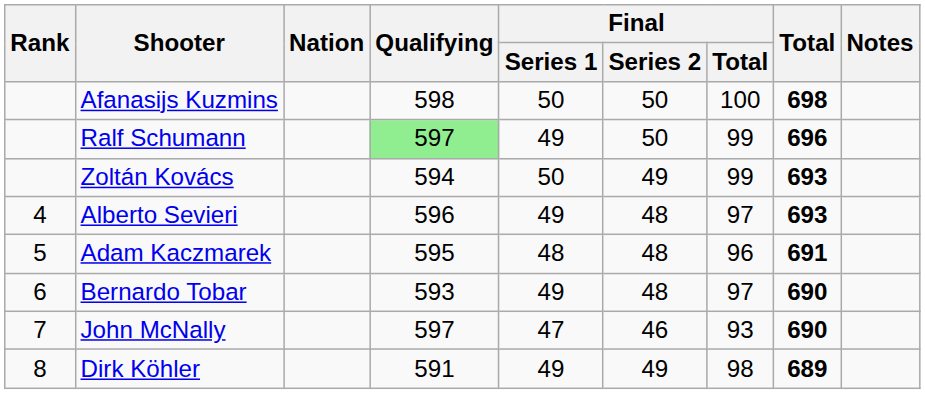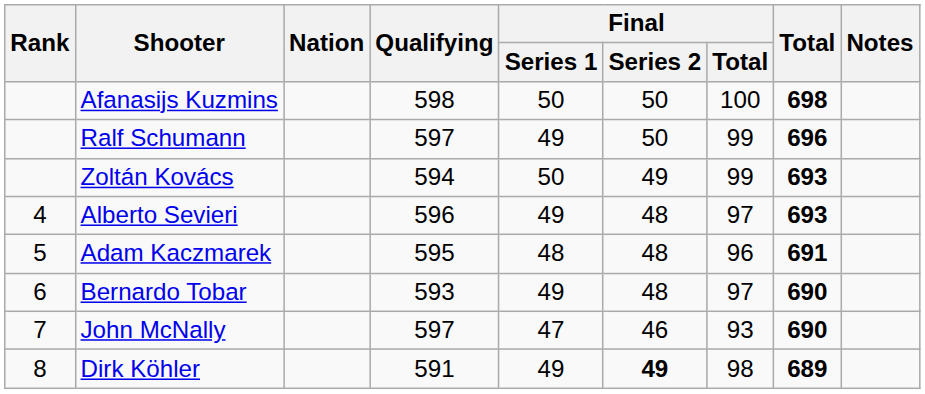(434, 138) lightgreen background -> (434, 138) no background
(655, 368) normal -> (655, 368) bold
